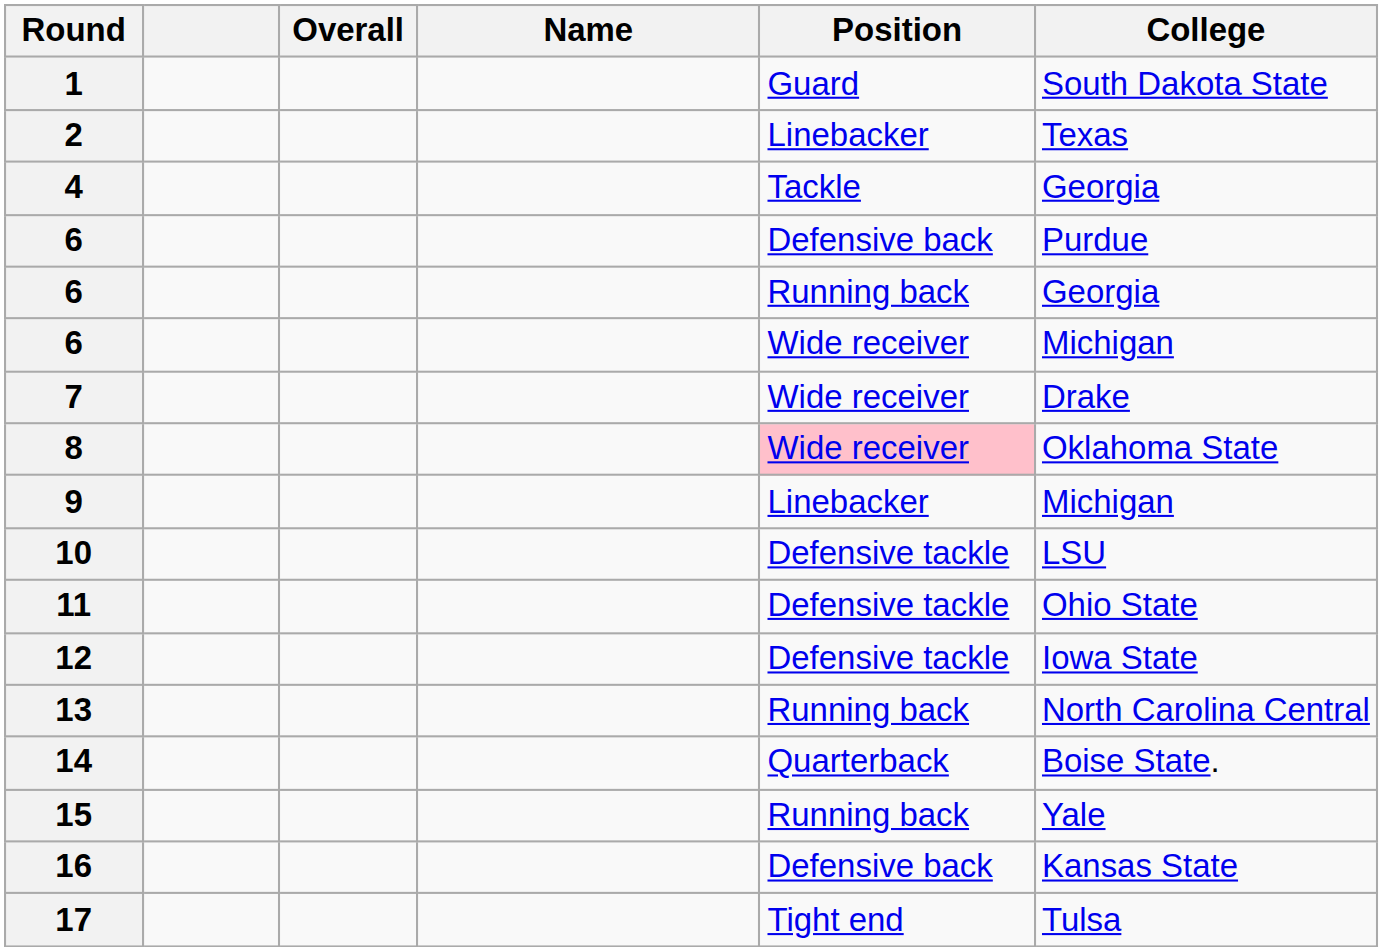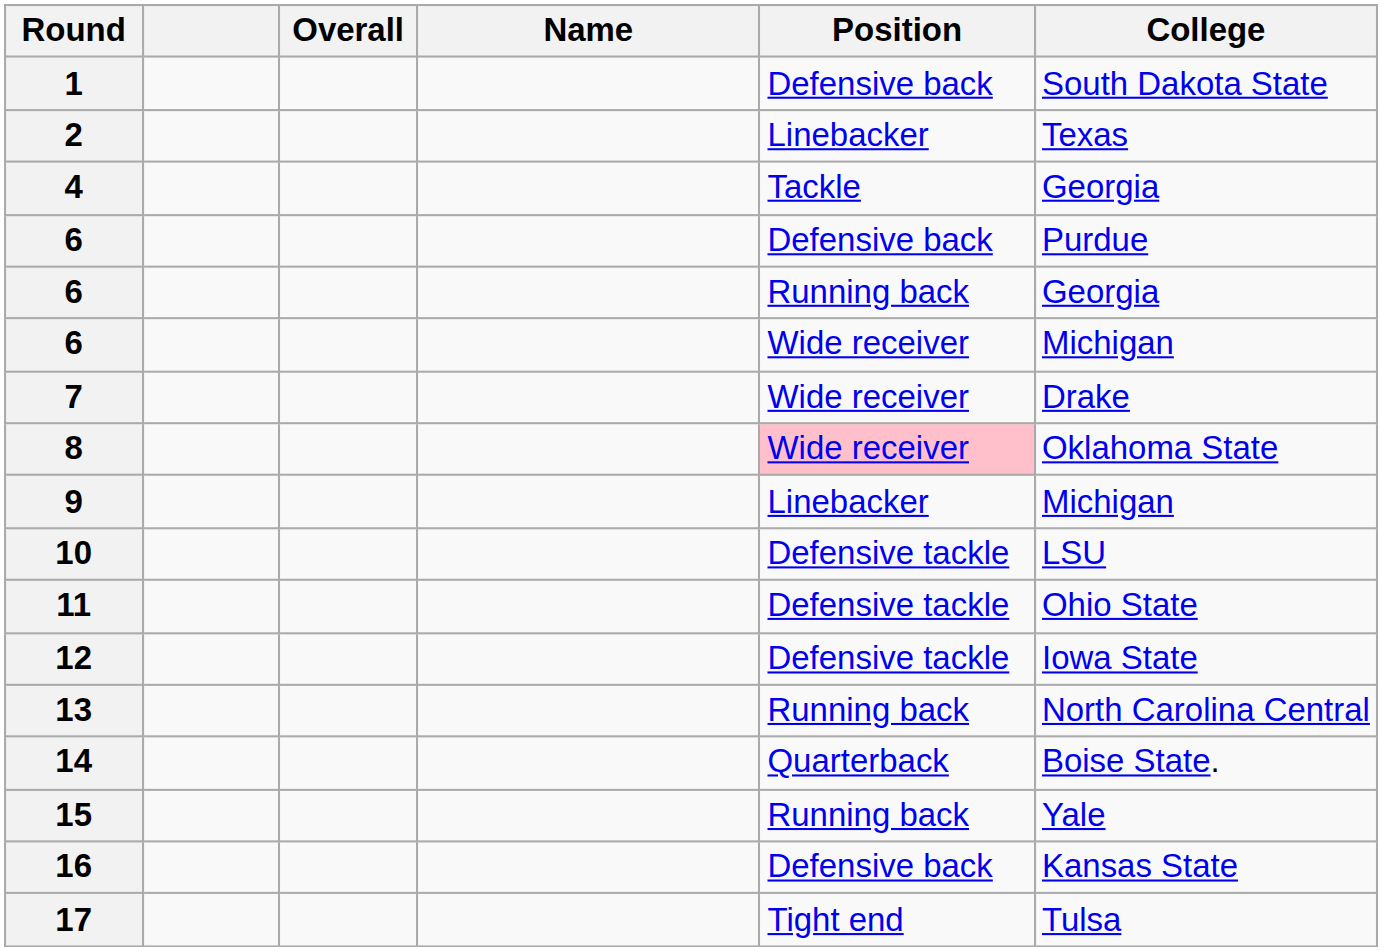(813, 82) Guard -> (880, 82) Defensive back
